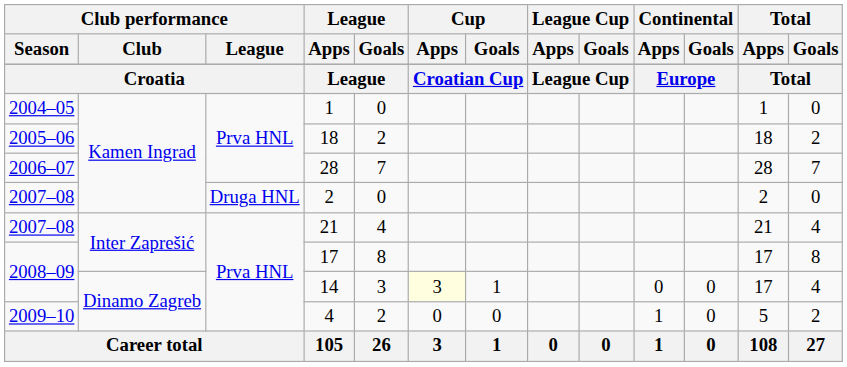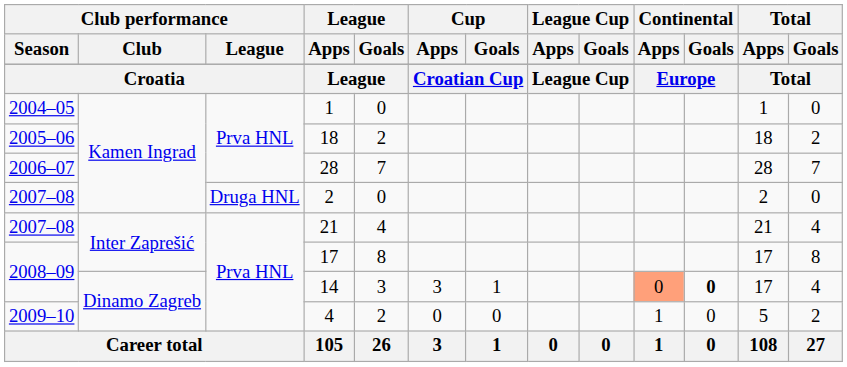(437, 286) lightyellow background -> (437, 286) no background
(659, 286) no background -> (659, 286) lightsalmon background
(711, 286) normal -> (711, 286) bold
